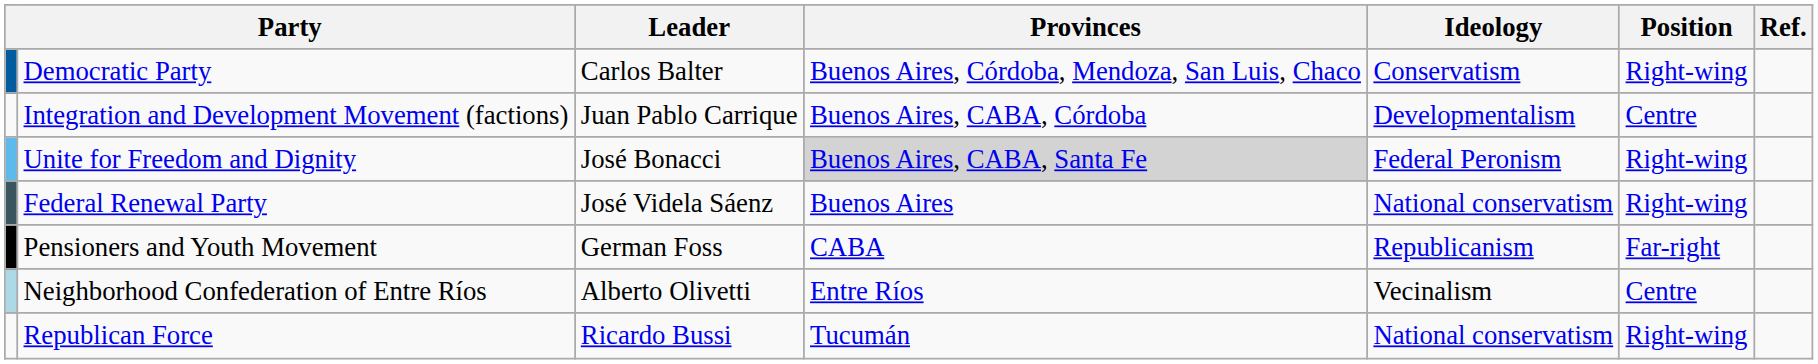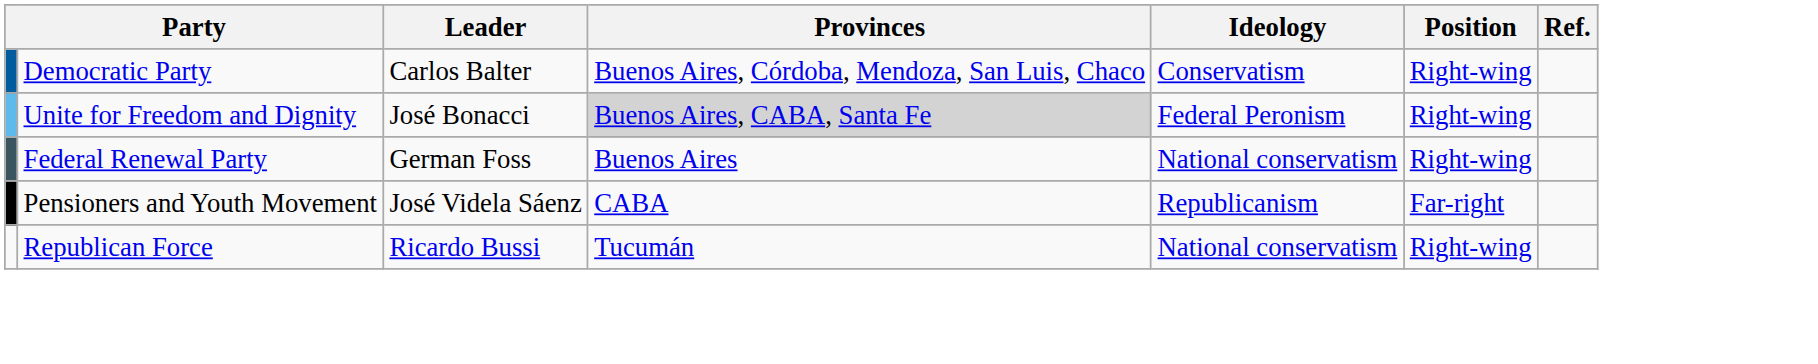- row: (296, 114)
(677, 203) José Videla Sáenz -> (460, 159) German Foss
(652, 247) German Foss -> (486, 203) José Videla Sáenz
- row: (255, 291)
